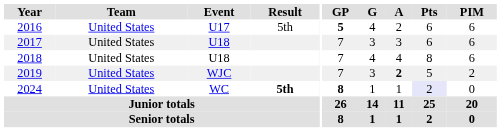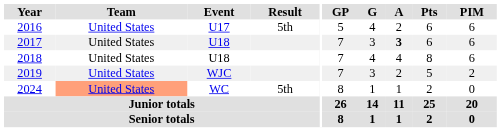(341, 27) bold -> (341, 27) normal
(399, 42) normal -> (399, 42) bold
(399, 73) bold -> (399, 73) normal
(121, 88) no background -> (121, 88) lightsalmon background
(285, 88) bold -> (285, 88) normal
(341, 88) bold -> (341, 88) normal
(429, 88) lavender background -> (429, 88) no background
